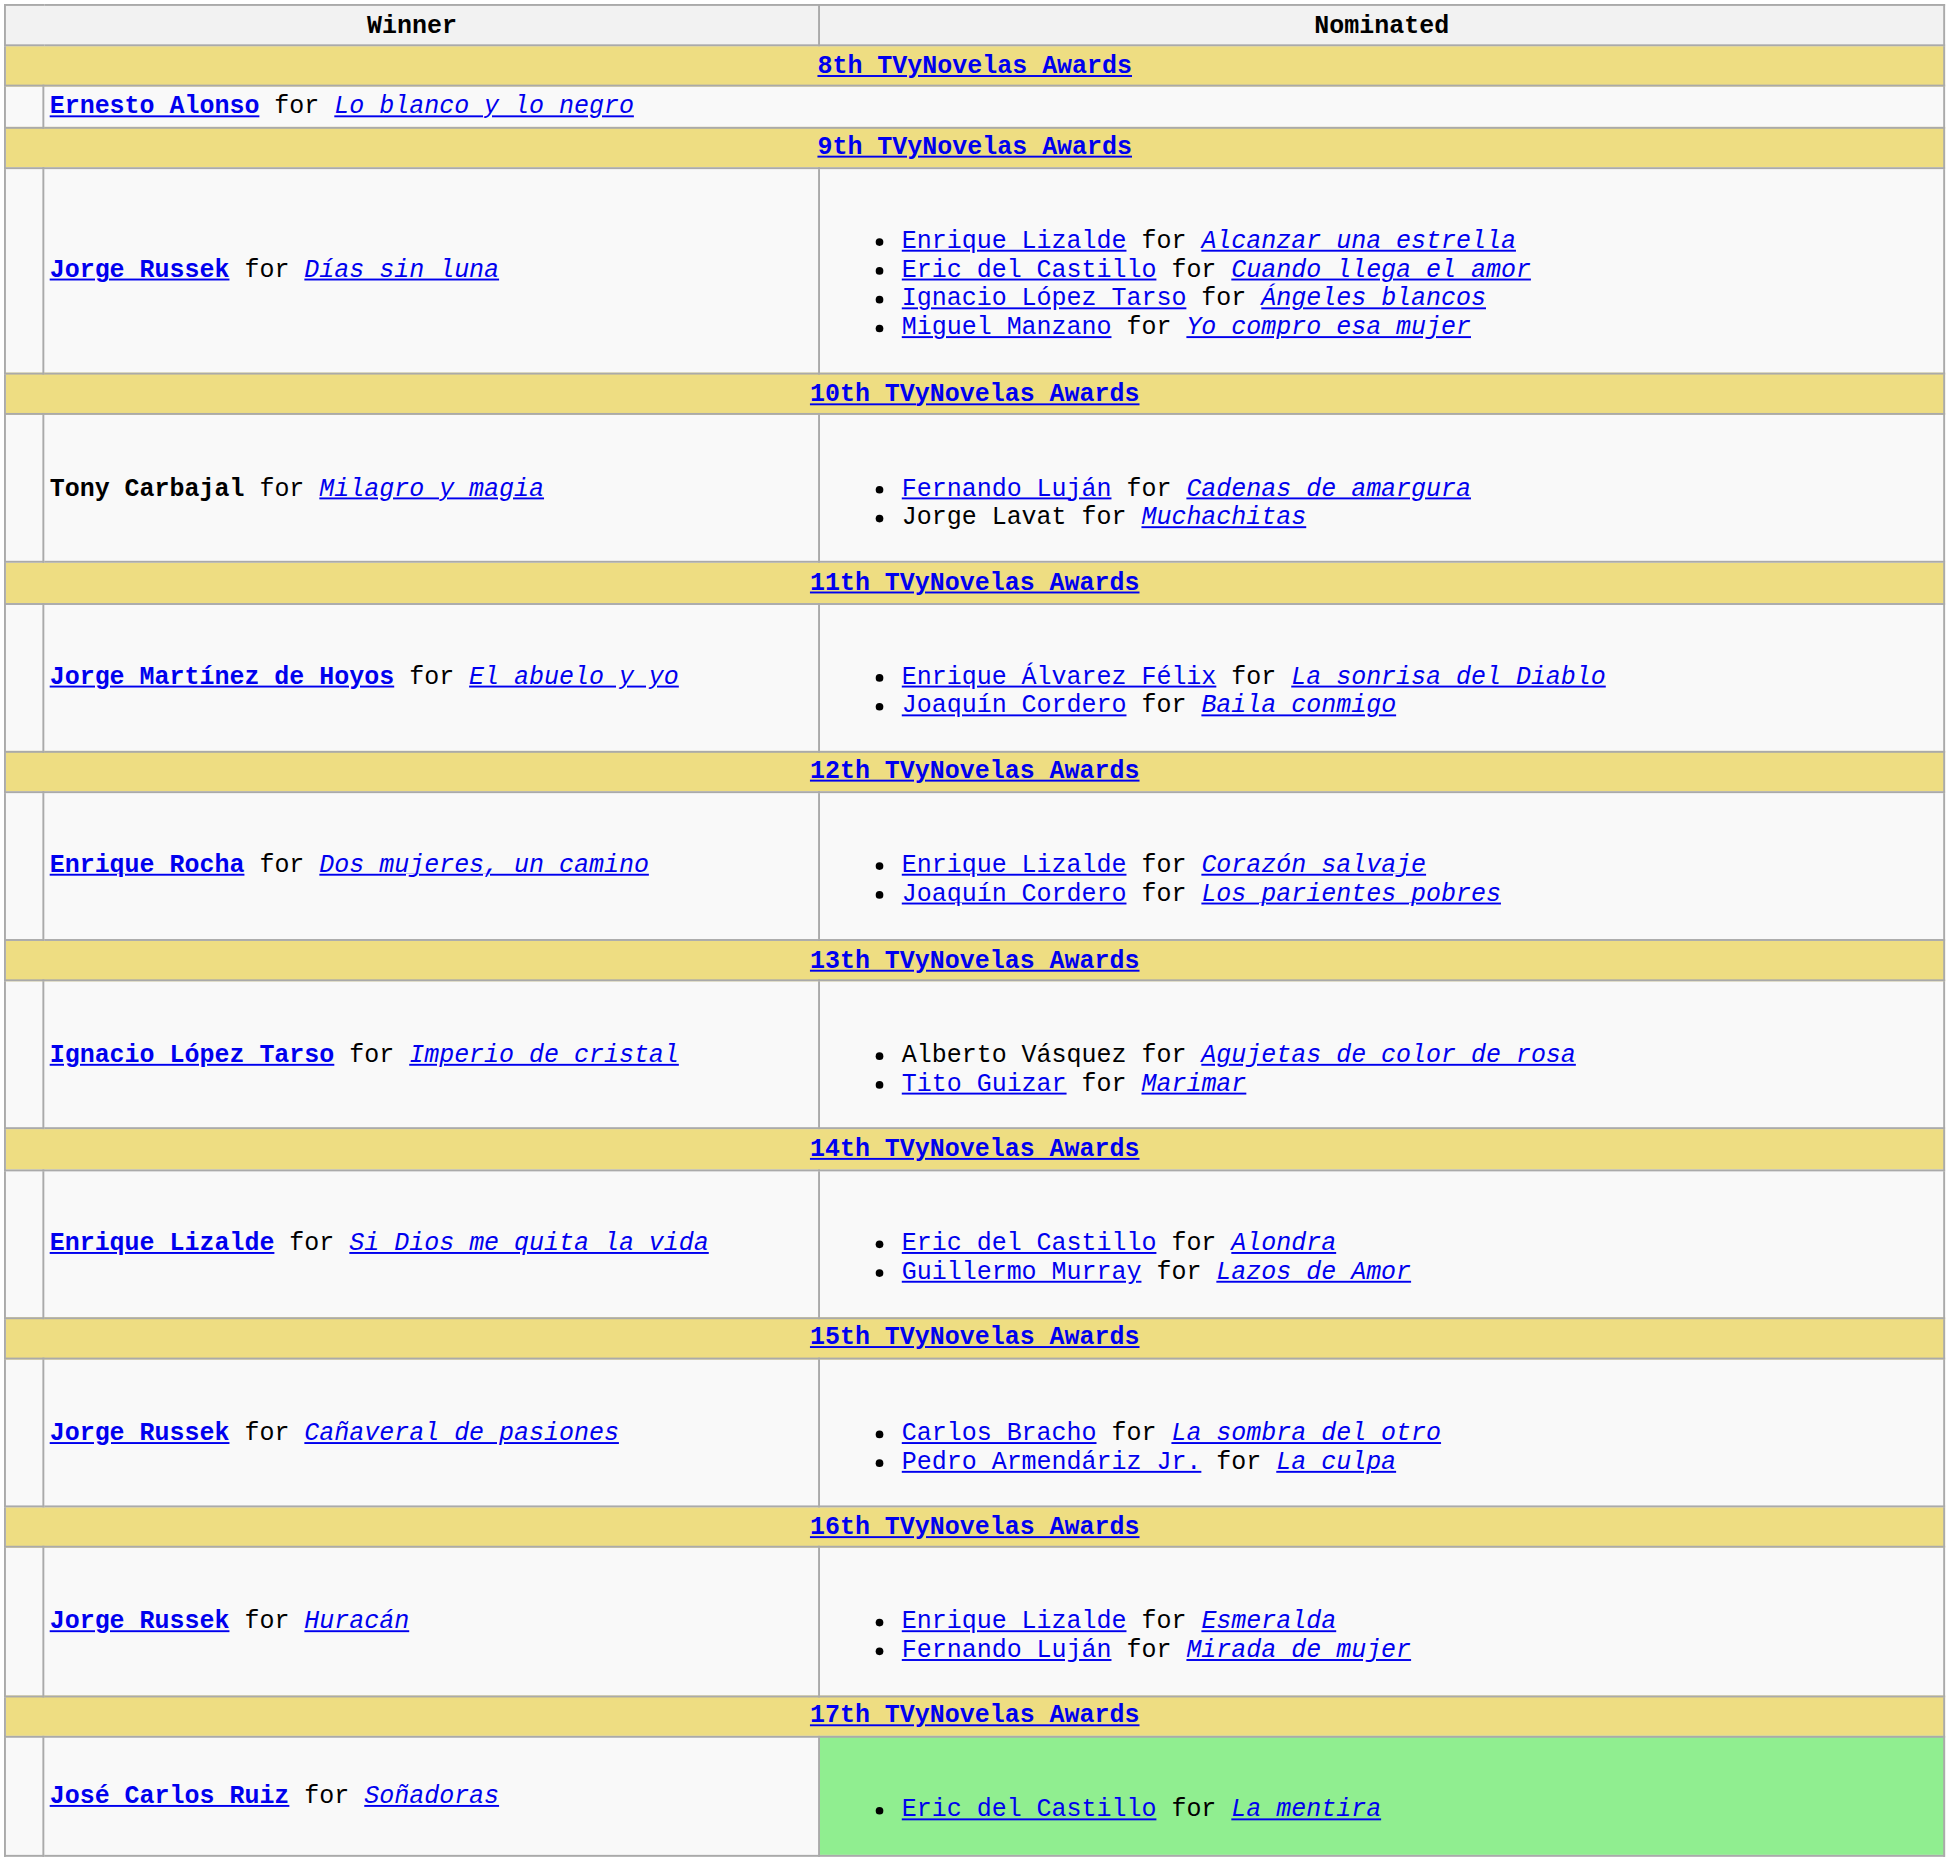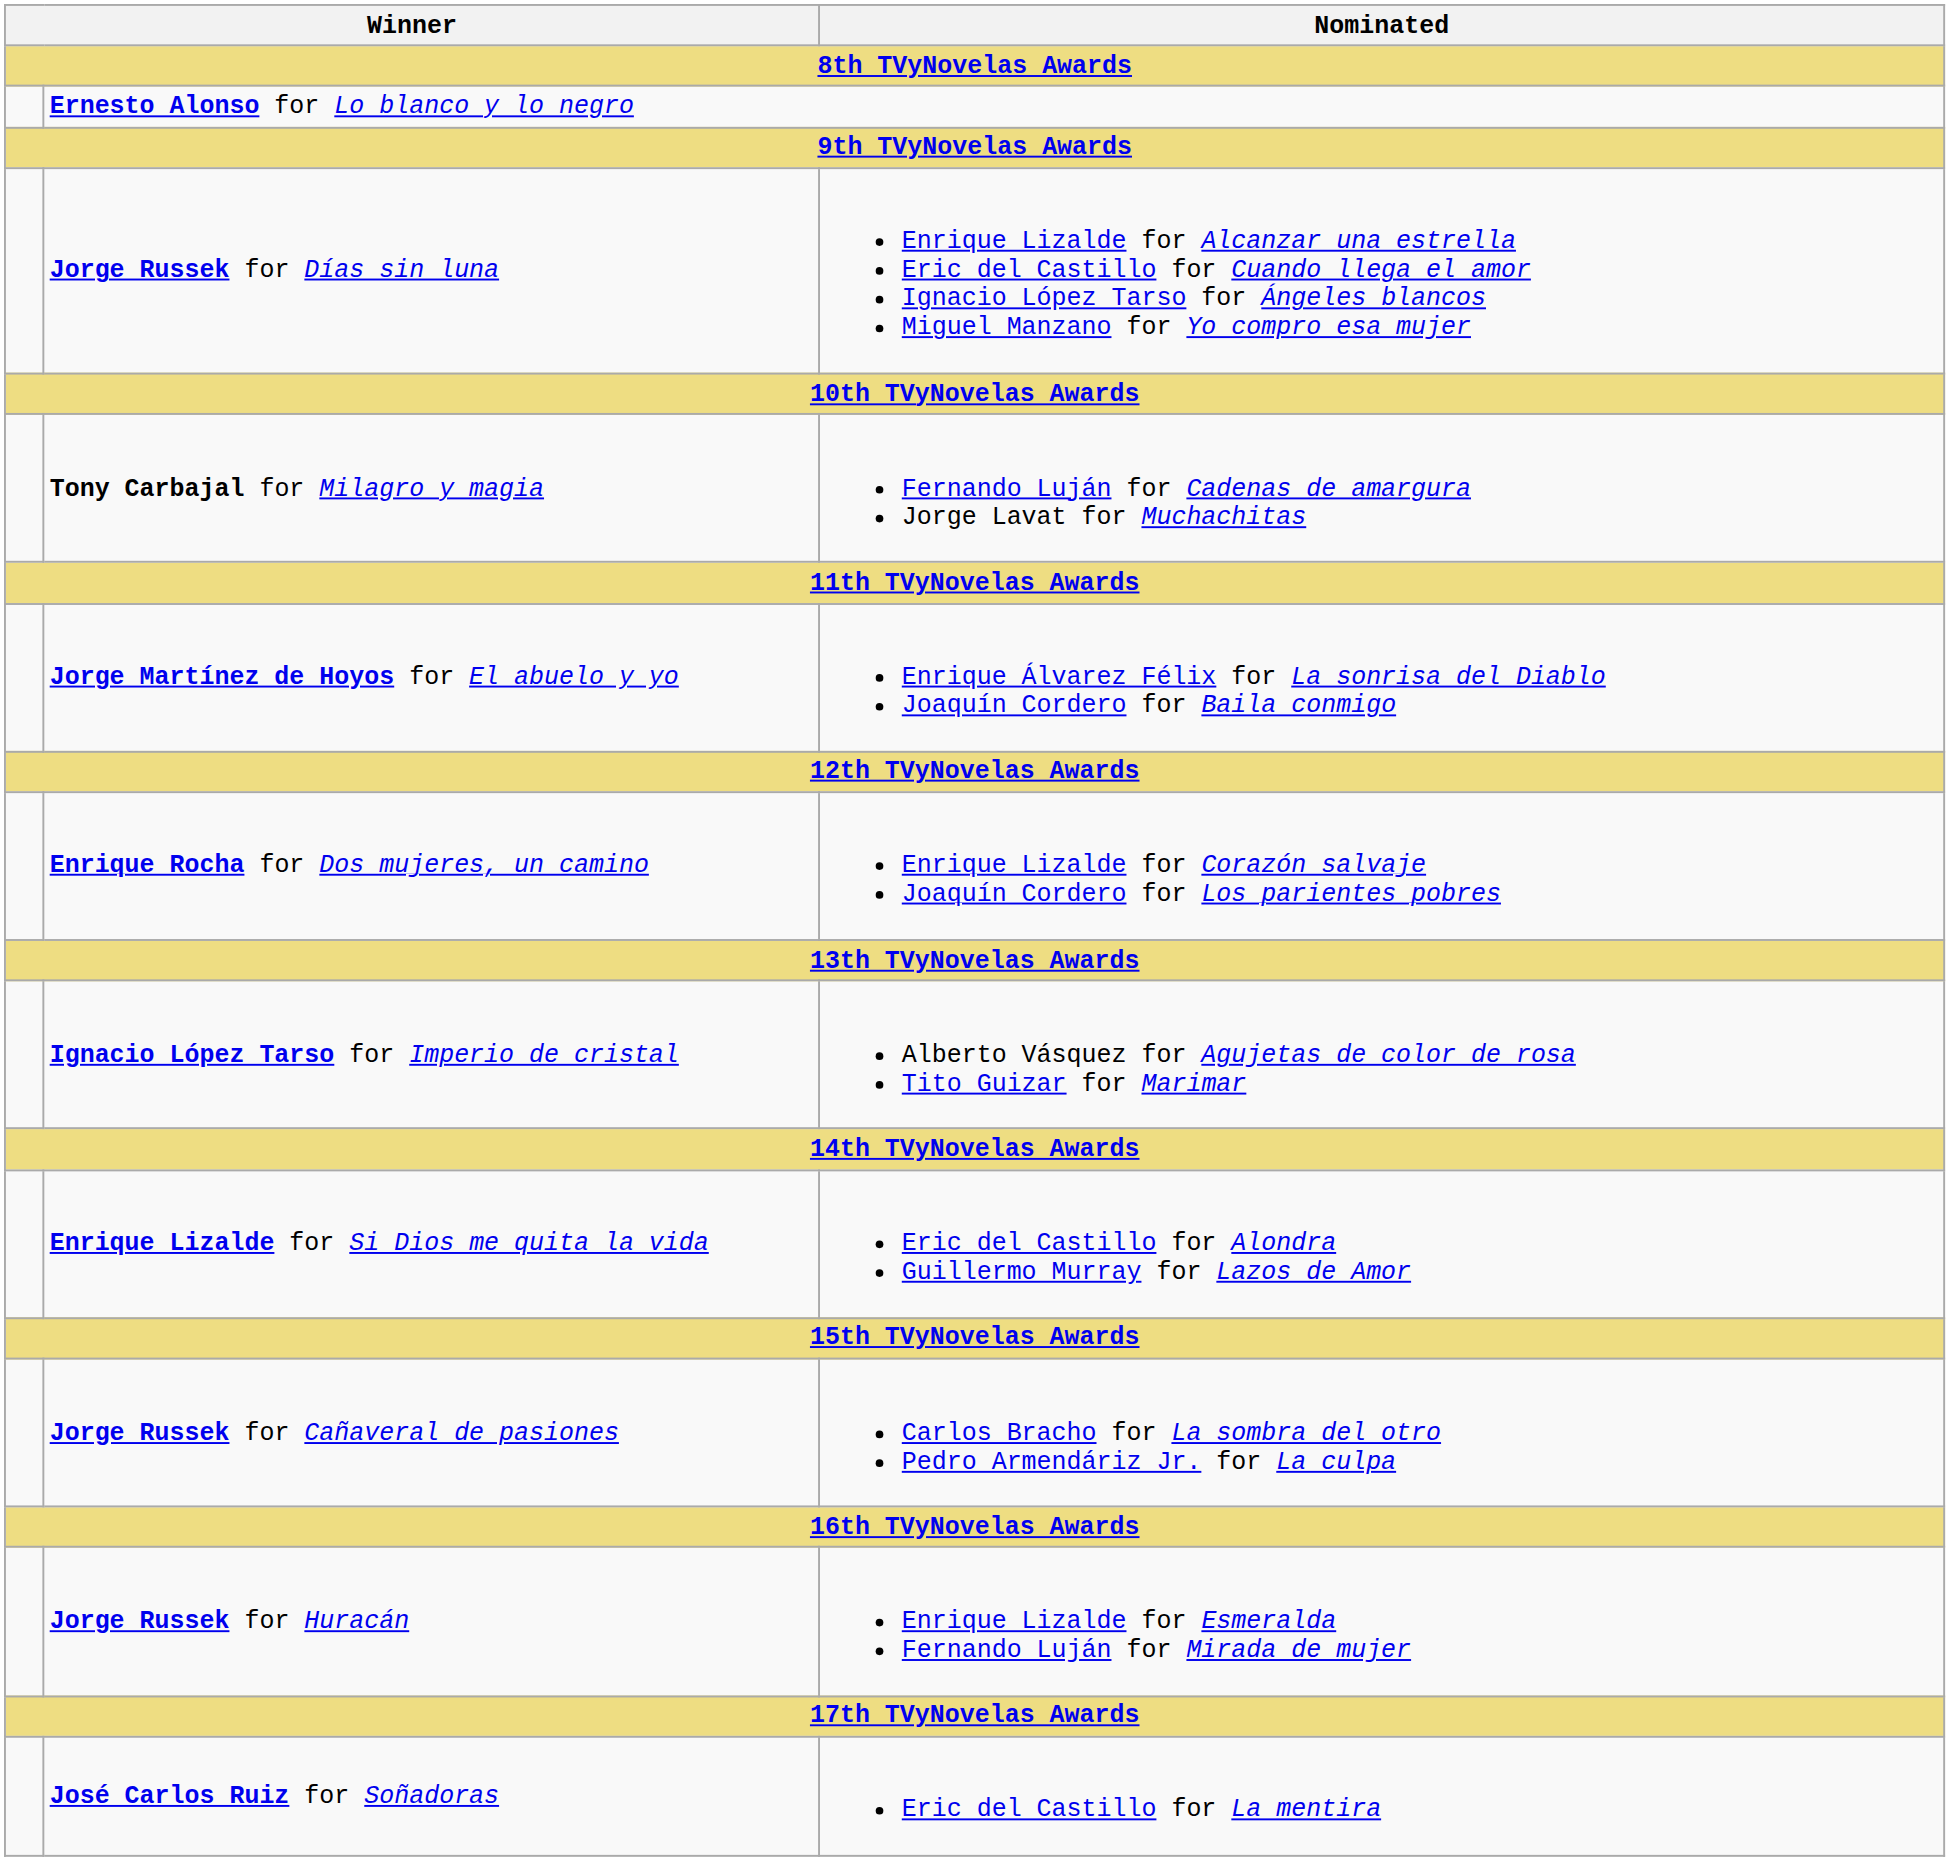(1382, 1810) lightgreen background -> (1382, 1810) no background
